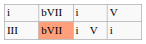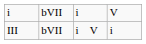(52, 30) lightsalmon background -> (52, 30) no background
